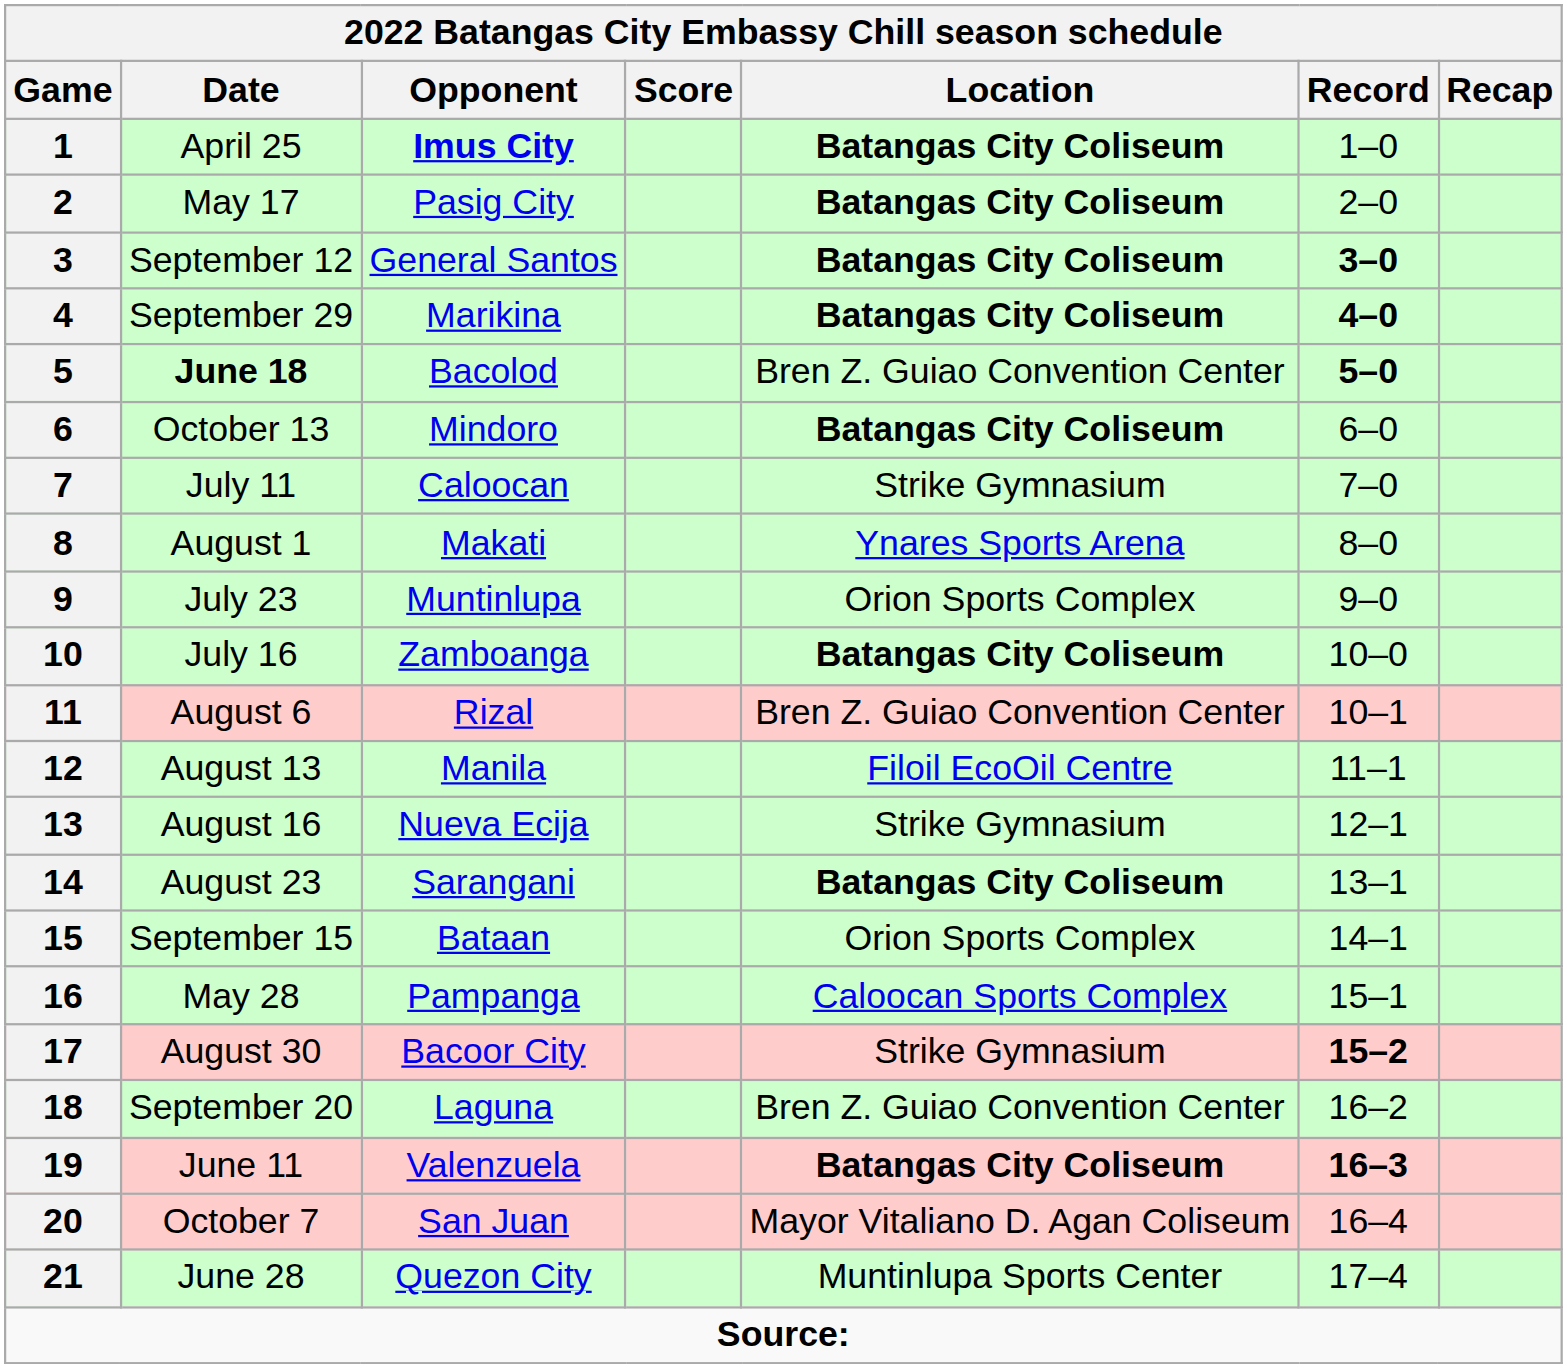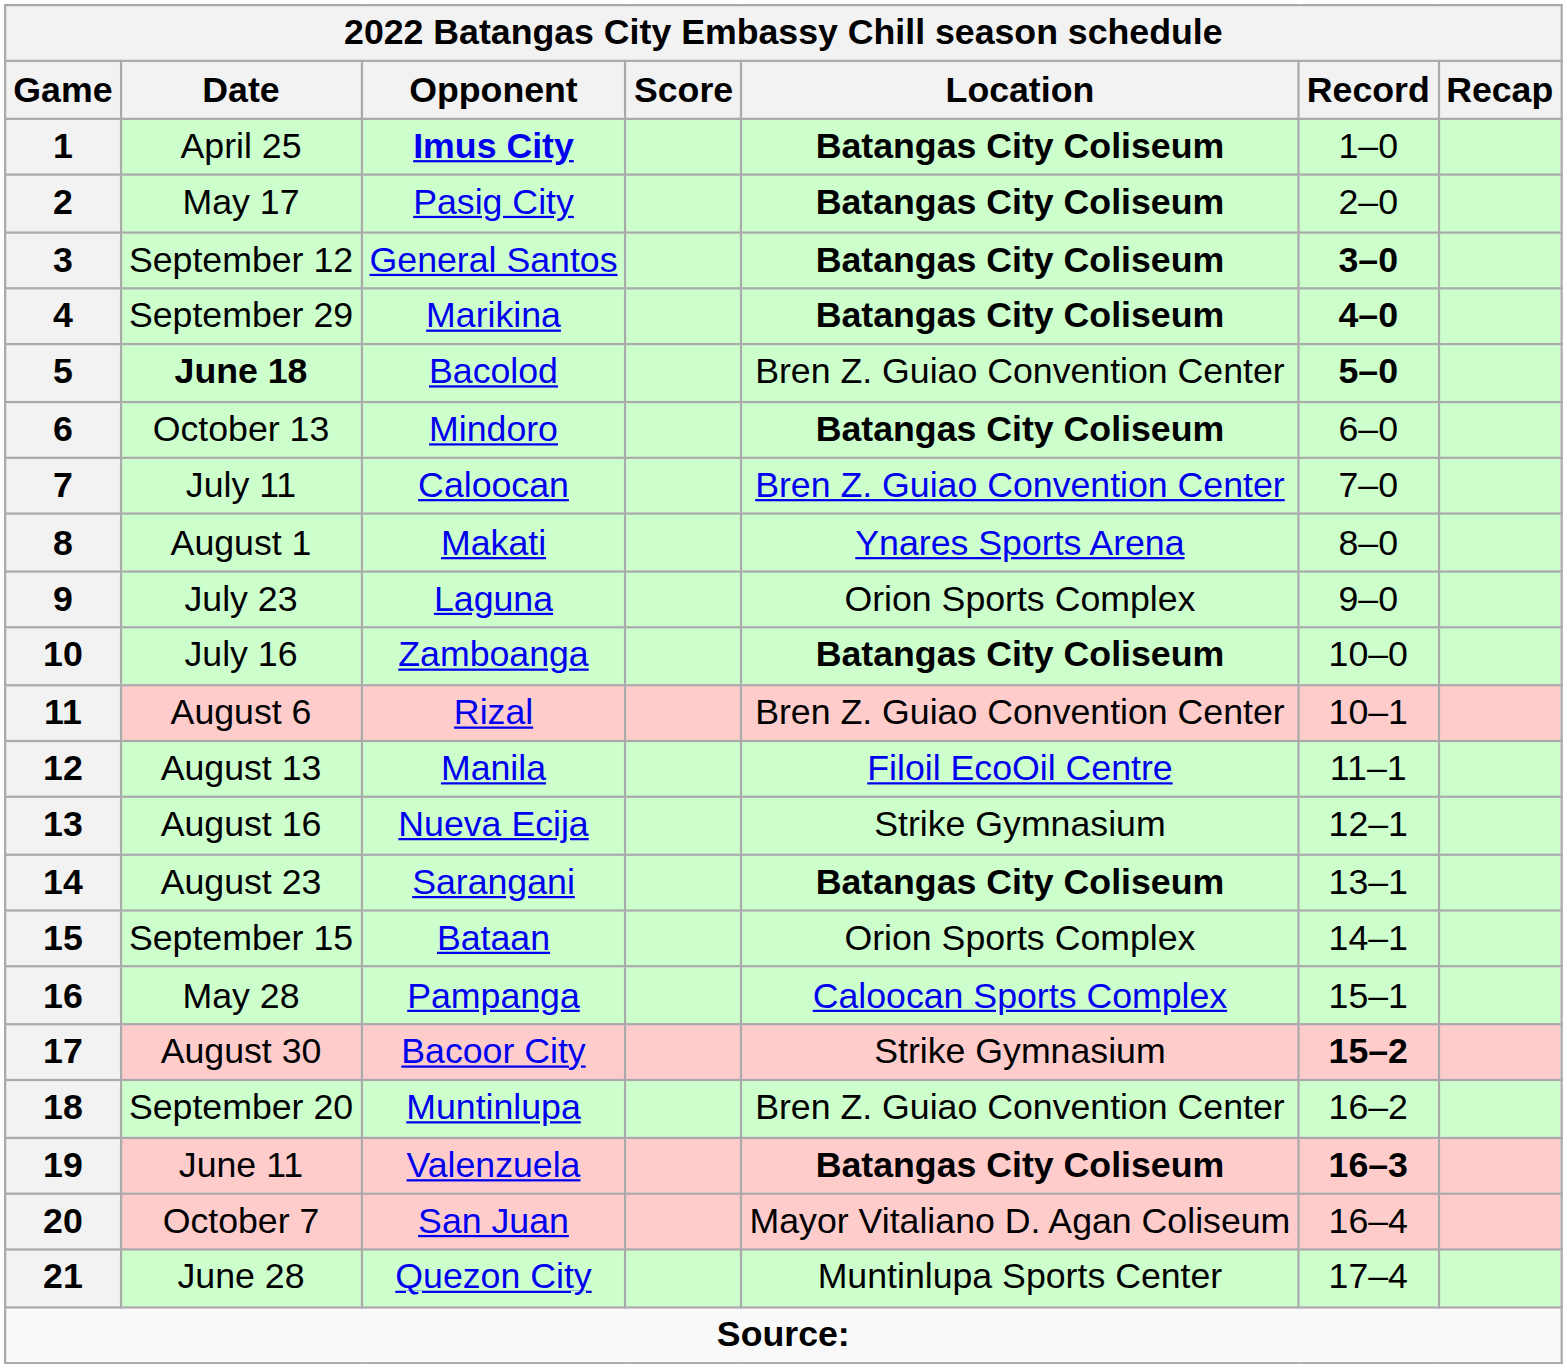(1020, 485) Strike Gymnasium -> (1020, 485) Bren Z. Guiao Convention Center
(494, 598) Muntinlupa -> (494, 598) Laguna
(494, 1107) Laguna -> (494, 1107) Muntinlupa
